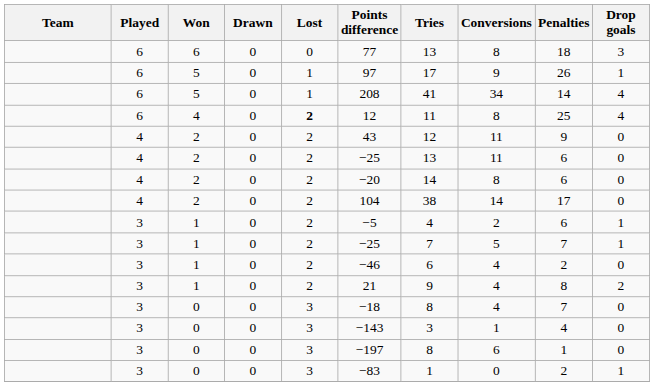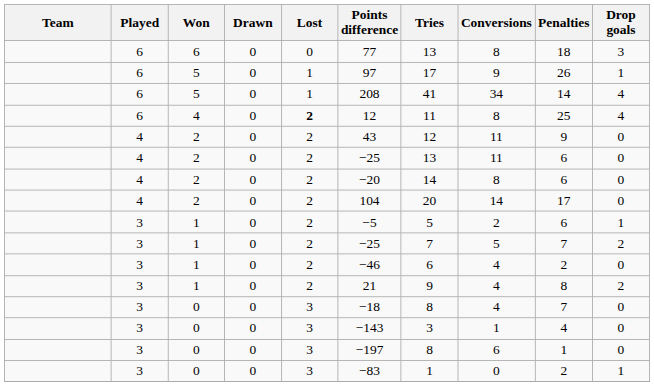(430, 200) 38 -> (430, 200) 20
(430, 222) 4 -> (430, 222) 5
(621, 243) 1 -> (621, 243) 2
